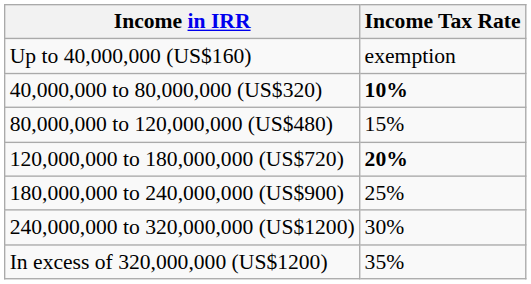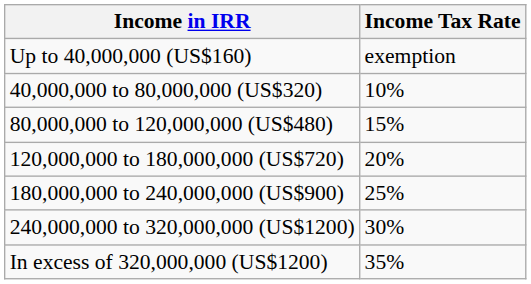(386, 90) bold -> (384, 90) normal
(386, 158) bold -> (384, 158) normal
